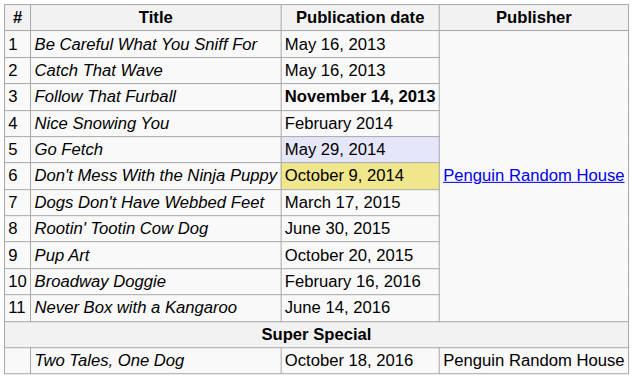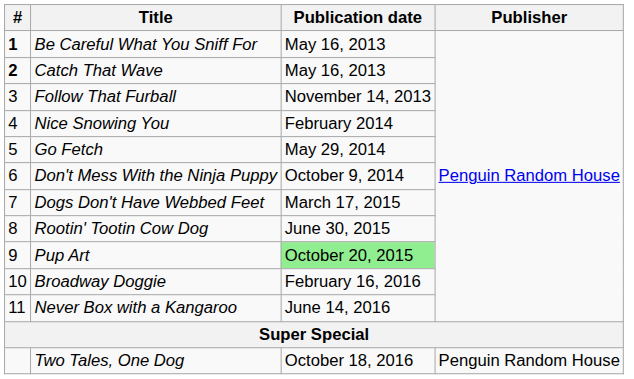(13, 44) normal -> (13, 44) bold
(13, 70) normal -> (13, 70) bold
(360, 96) bold -> (358, 96) normal
(335, 149) lavender background -> (335, 149) no background
(344, 176) khaki background -> (344, 176) no background
(349, 255) no background -> (349, 255) lightgreen background
